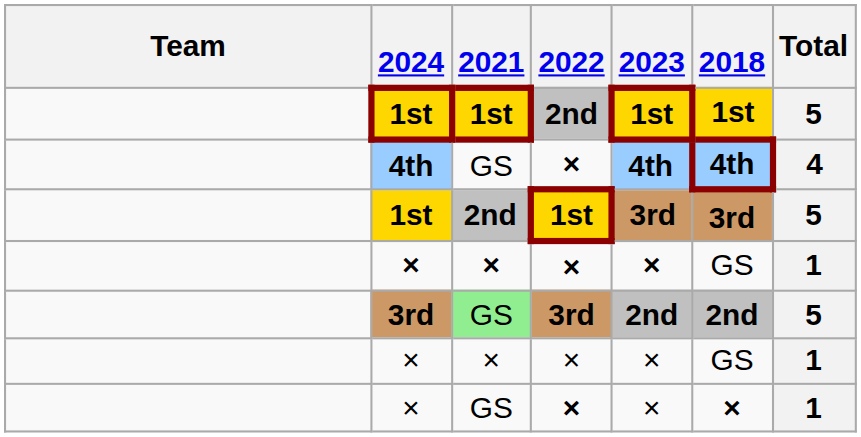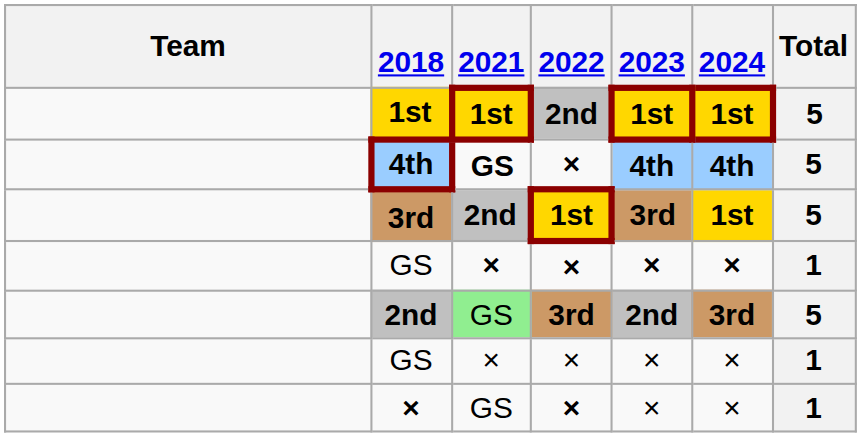columns swapped: (732, 63) <-> (411, 62)
(491, 166) normal -> (492, 166) bold
(815, 165) 4 -> (814, 165) 5
